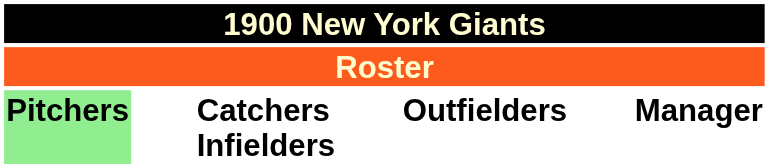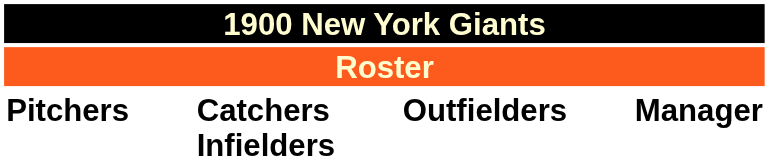(68, 110) lightgreen background -> (68, 110) no background
